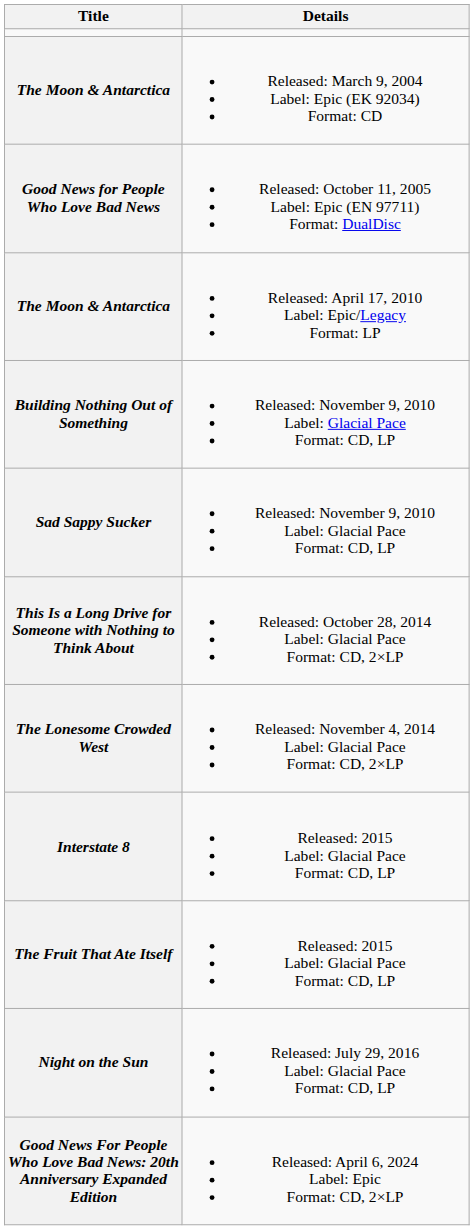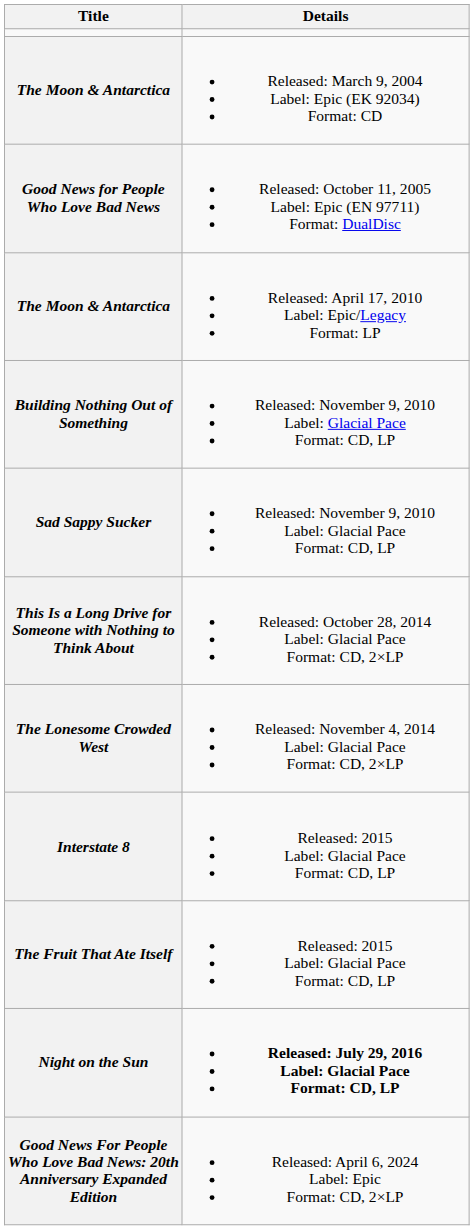(326, 1071) normal -> (326, 1071) bold
